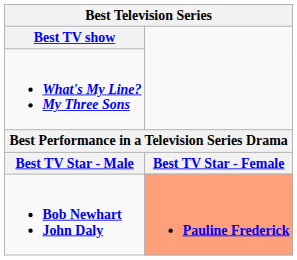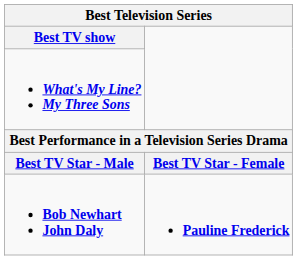(219, 230) lightsalmon background -> (219, 230) no background
